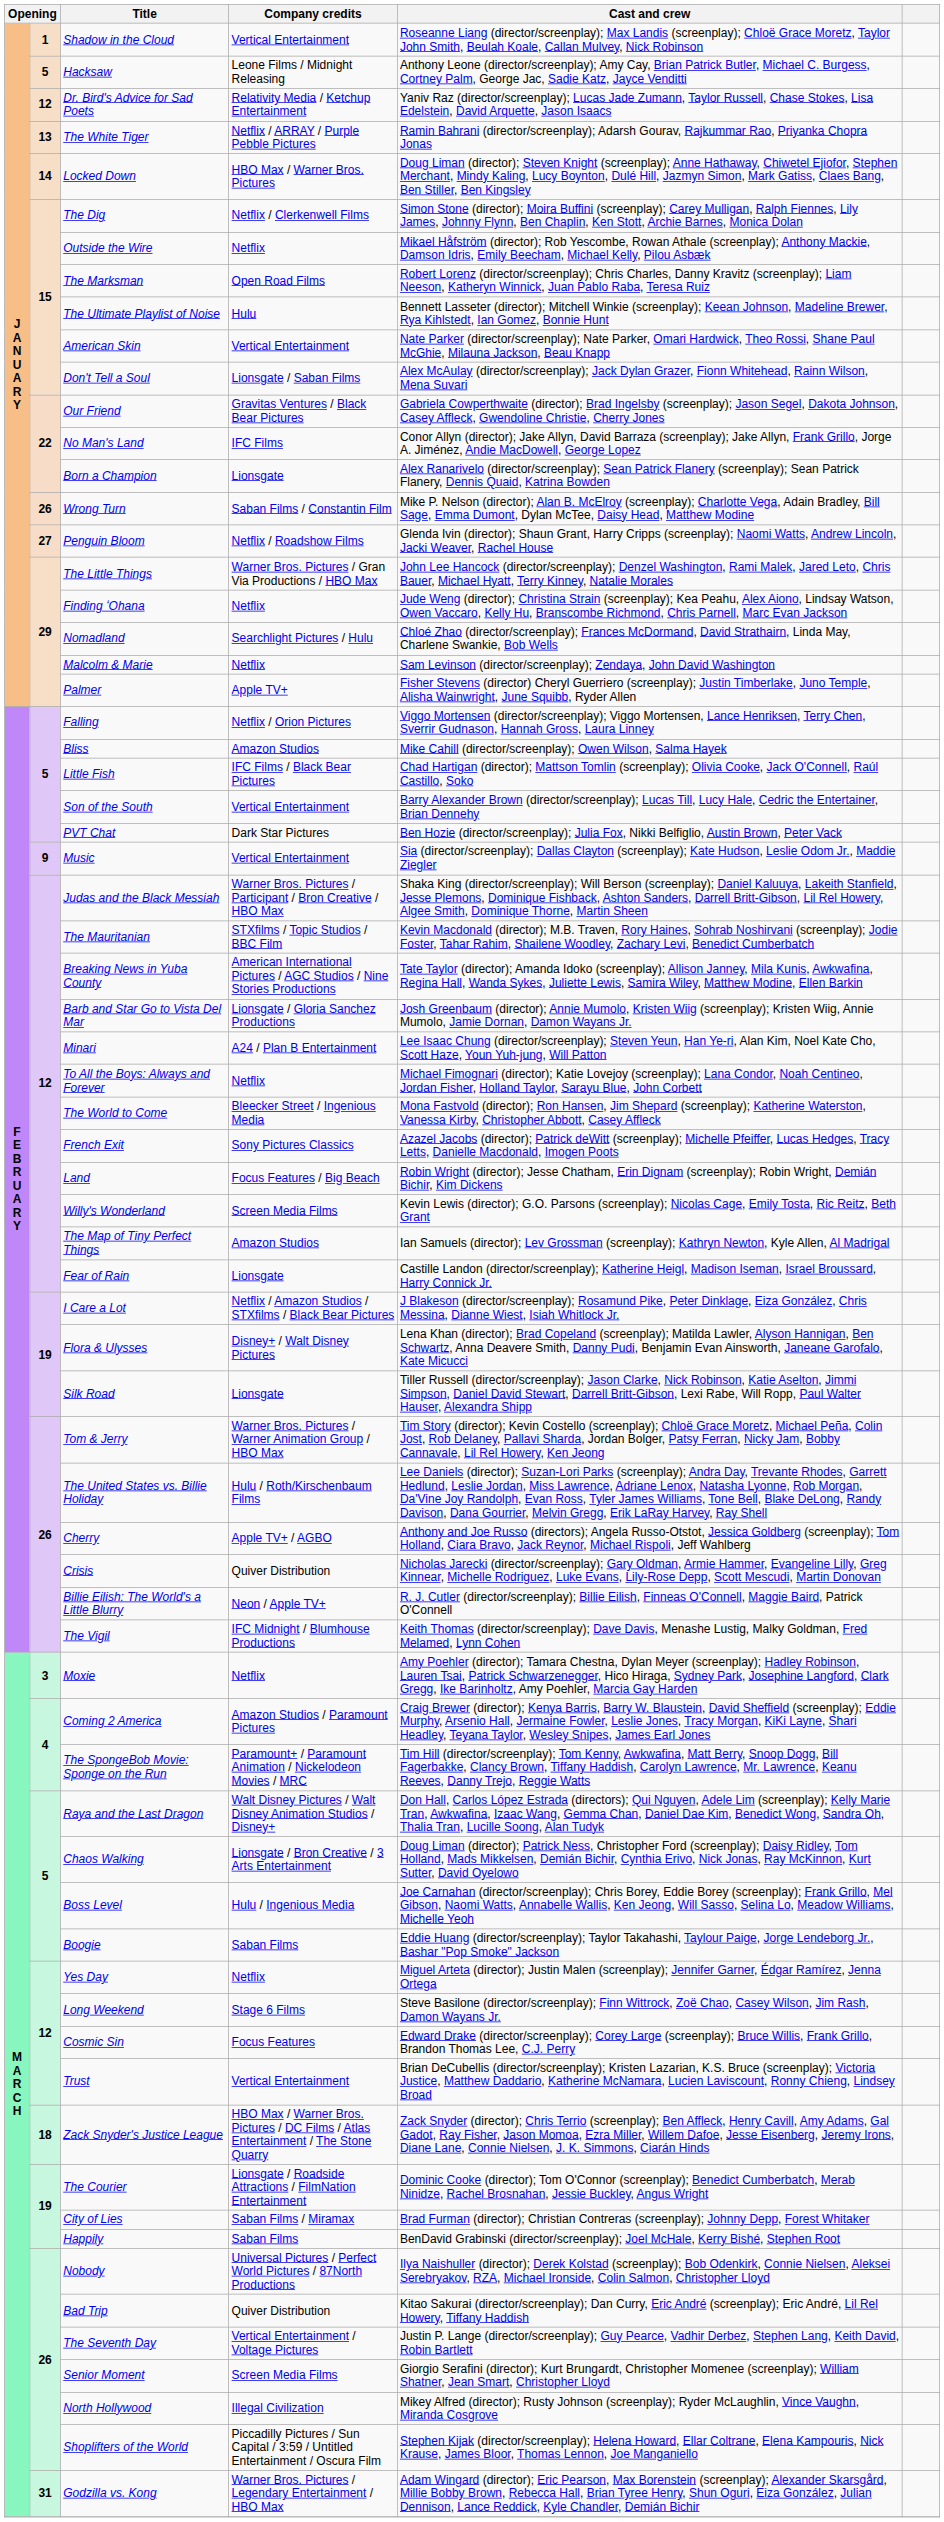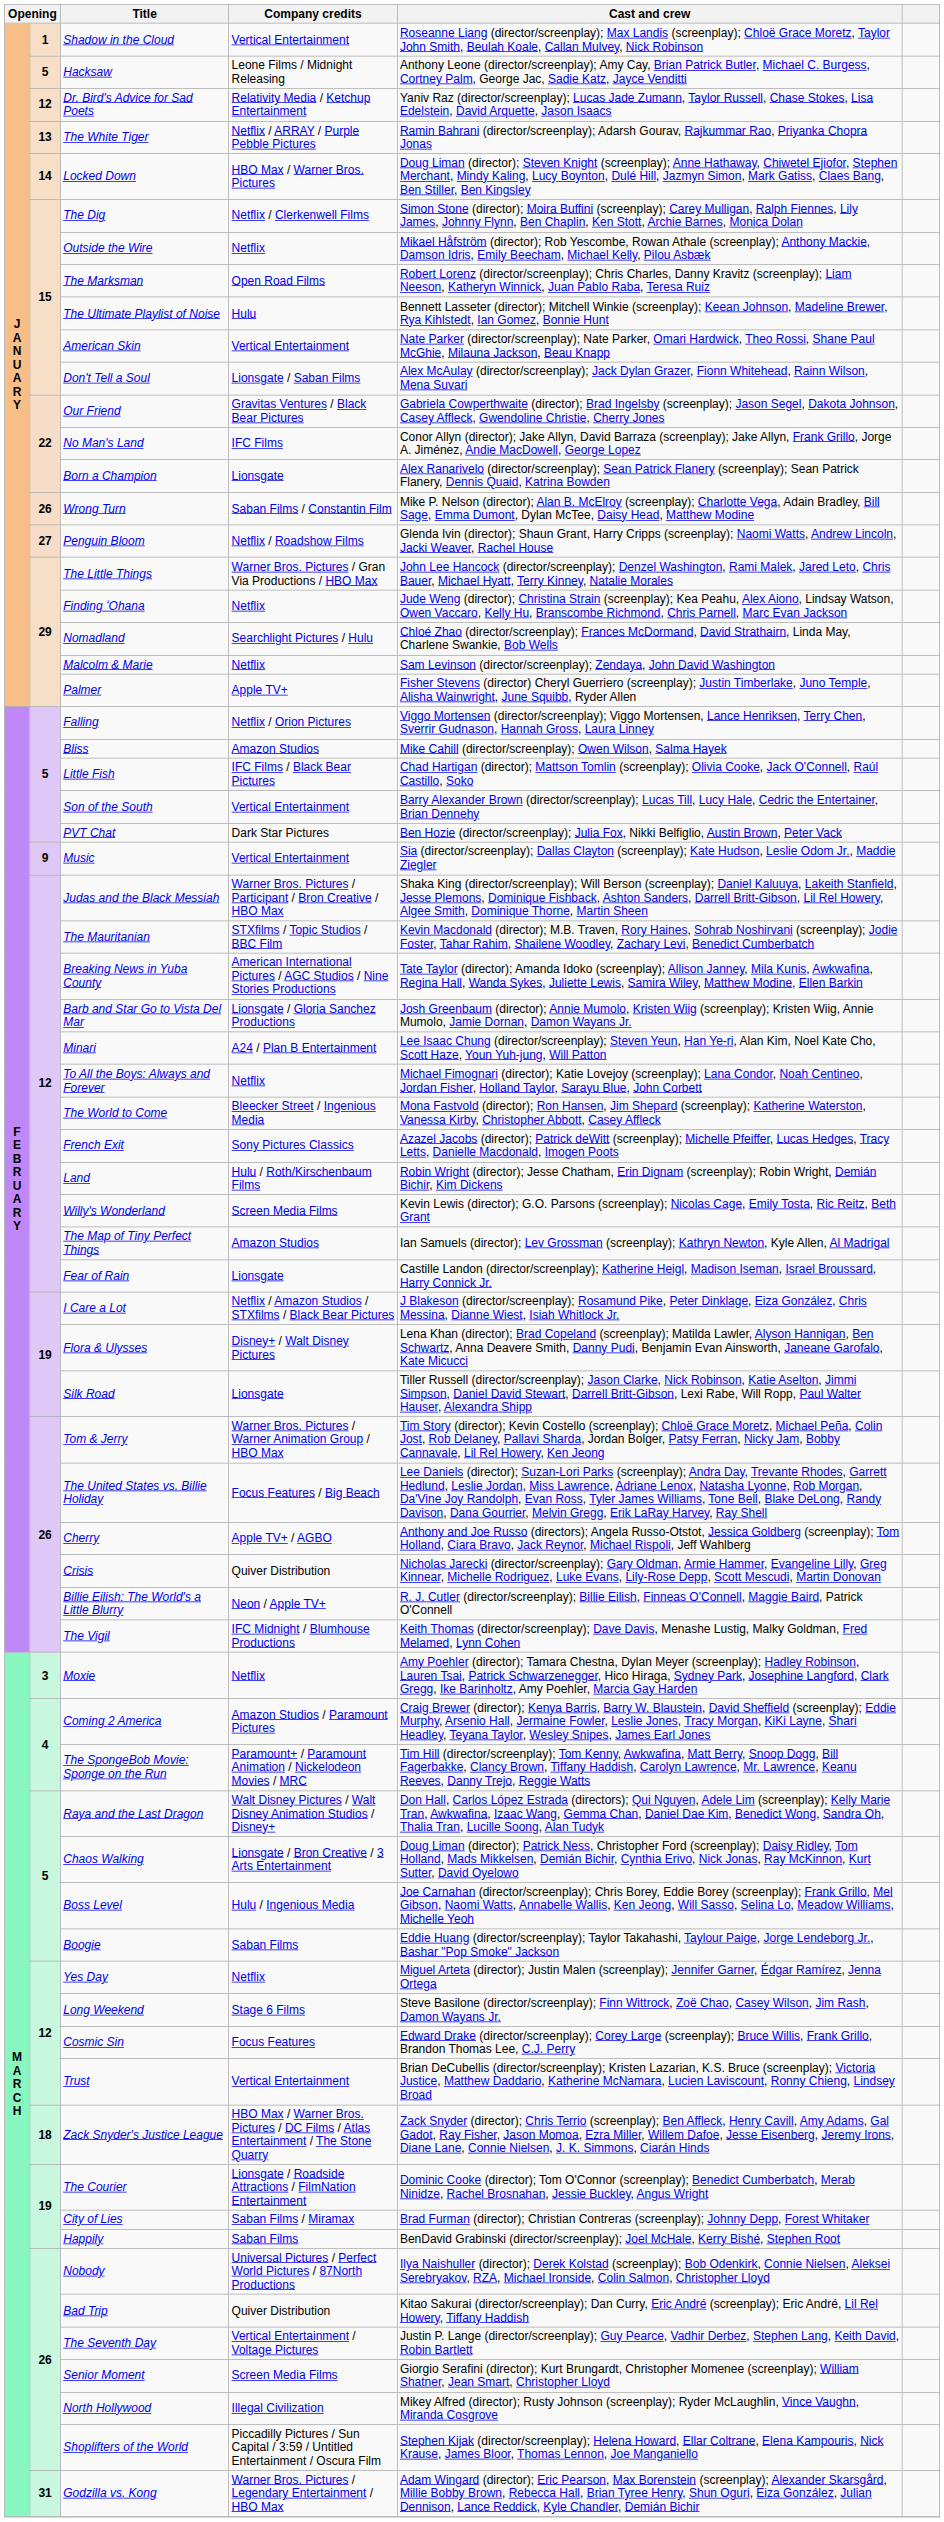(306, 1178) Focus Features / Big Beach -> (302, 1178) Hulu / Roth/Kirschenbaum Films
(302, 1492) Hulu / Roth/Kirschenbaum Films -> (306, 1492) Focus Features / Big Beach
